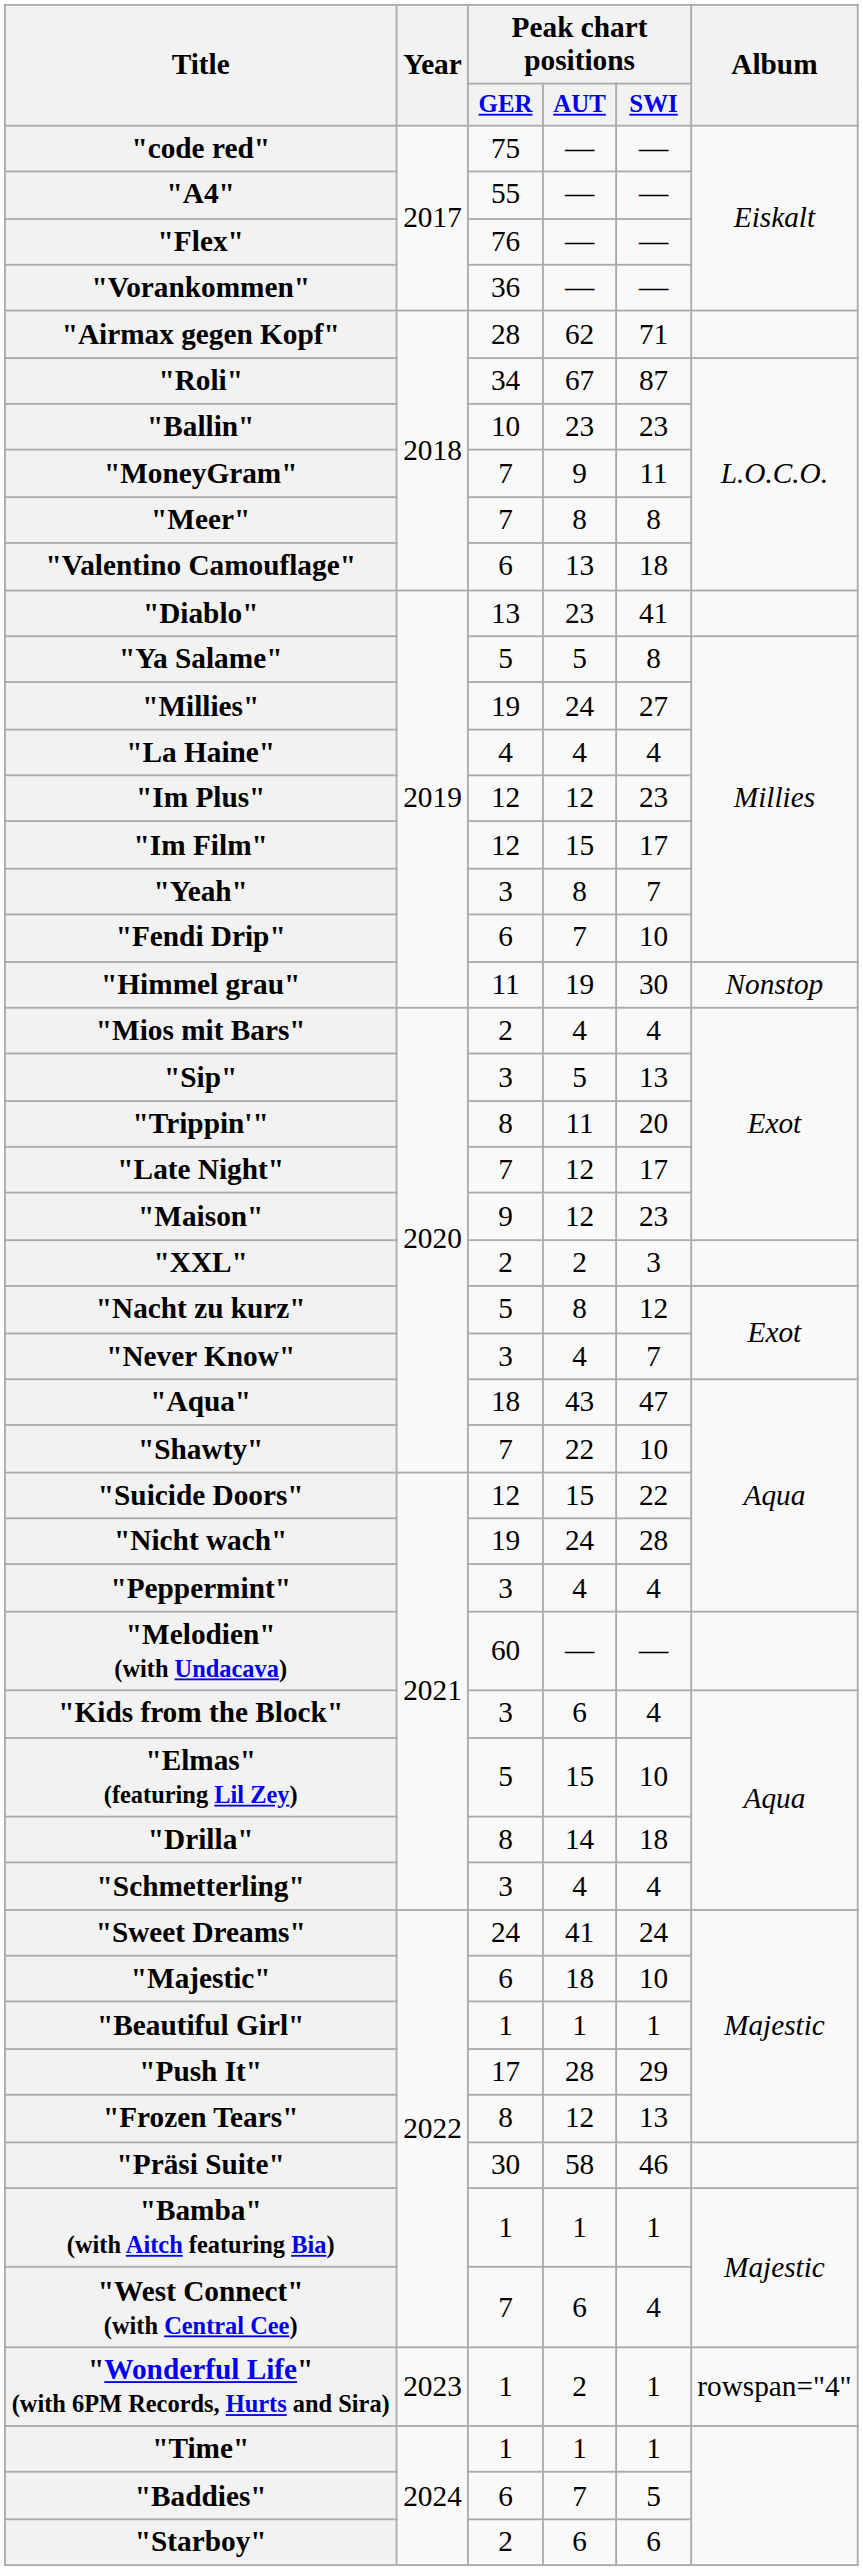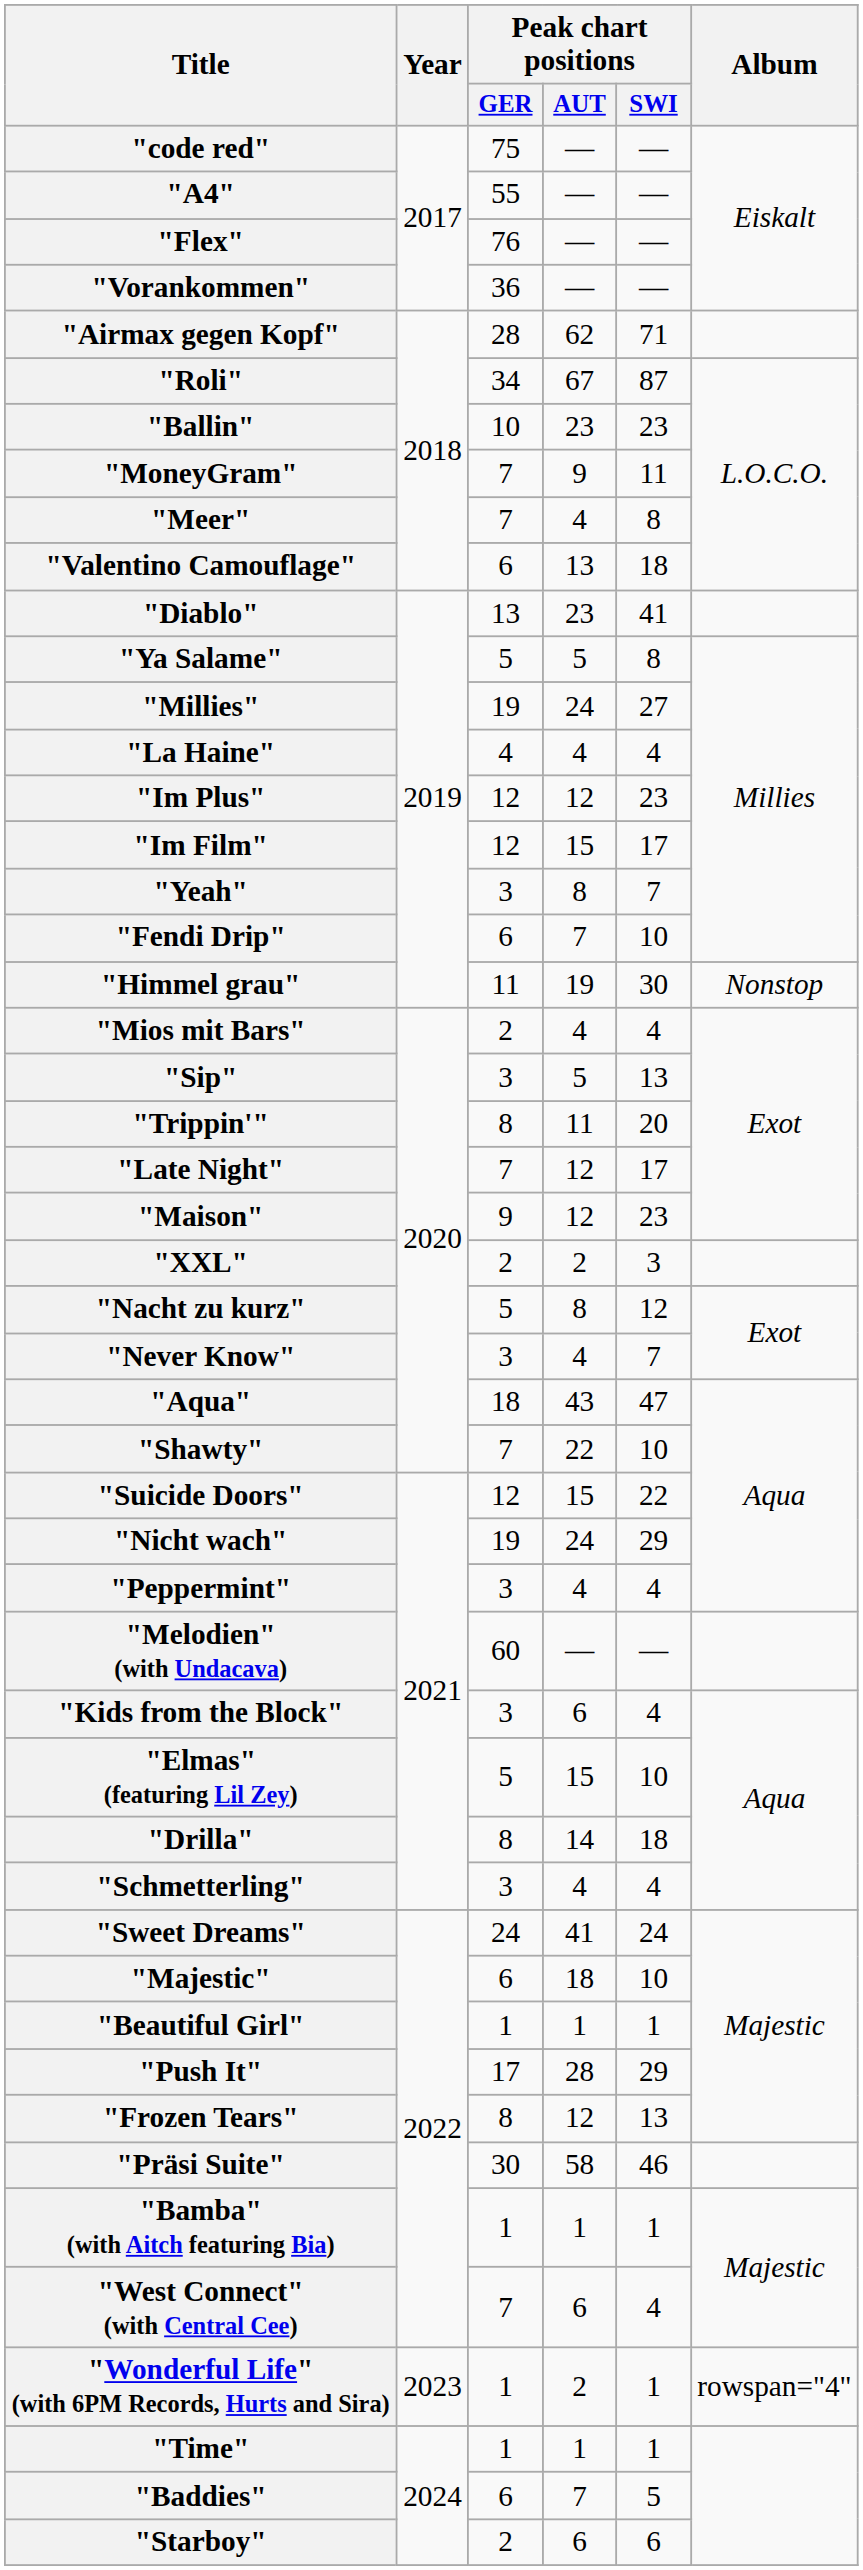(580, 519) 8 -> (580, 519) 4
(654, 1541) 28 -> (654, 1541) 29
